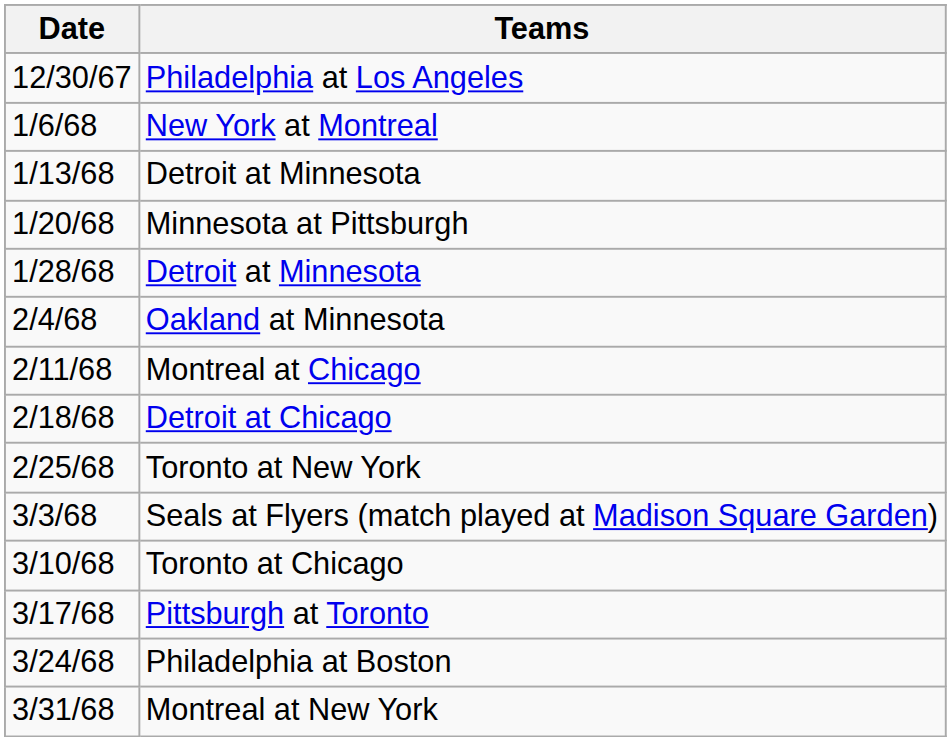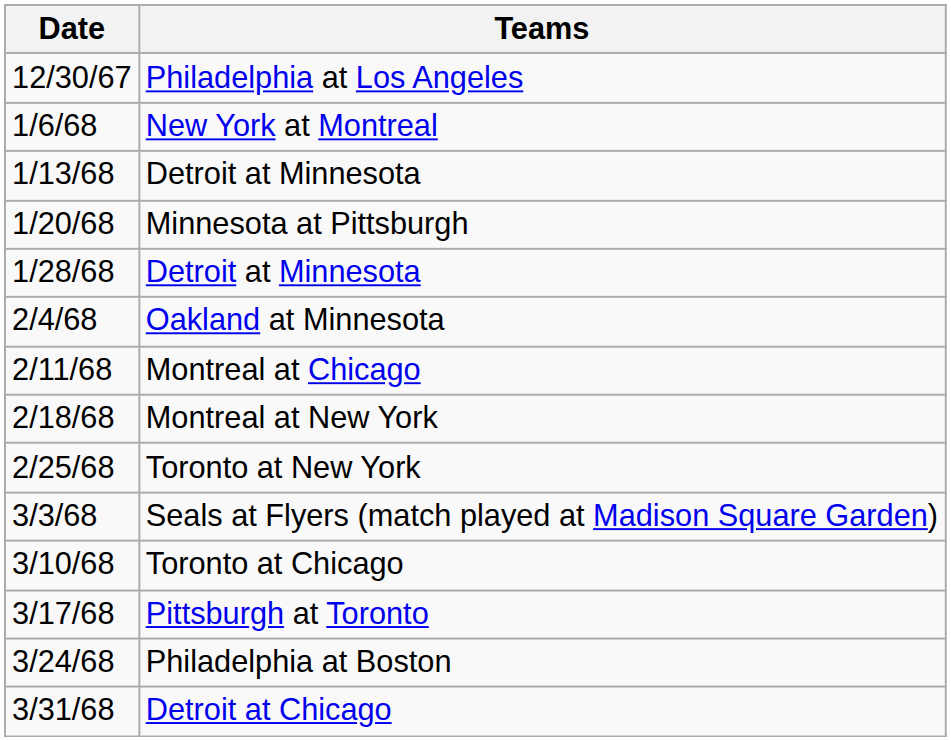(269, 418) Detroit at Chicago -> (292, 418) Montreal at New York
(292, 710) Montreal at New York -> (269, 710) Detroit at Chicago
